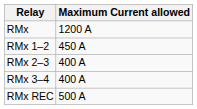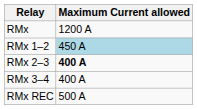(72, 46) no background -> (72, 46) lightblue background
(72, 63) normal -> (72, 63) bold
